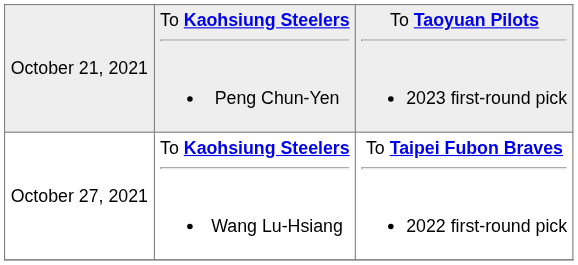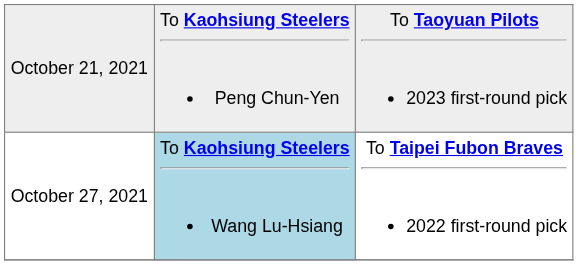(255, 187) no background -> (255, 187) lightblue background
